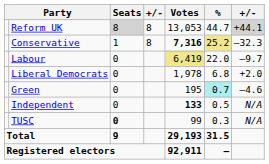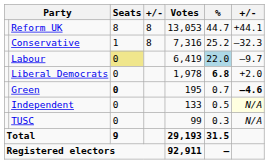(116, 28) lightgrey background -> (116, 28) no background
(248, 28) lightgrey background -> (248, 28) no background
(188, 43) bold -> (188, 43) normal
(218, 43) khaki background -> (218, 43) no background
(116, 58) no background -> (116, 58) khaki background
(188, 58) khaki background -> (188, 58) no background
(218, 58) no background -> (218, 58) lightblue background
(221, 74) normal -> (221, 74) bold
(116, 89) normal -> (116, 89) bold
(221, 89) paleturquoise background -> (221, 89) no background
(251, 89) normal -> (251, 89) bold
(193, 105) bold -> (193, 105) normal
(254, 105) no background -> (254, 105) lightyellow background
(116, 120) bold -> (116, 120) normal
